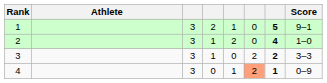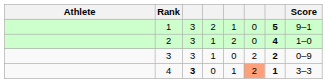columns swapped: (18, 12) <-> (107, 12)
(304, 56) 3–3 -> (304, 56) 0–9
(193, 71) normal -> (193, 71) bold
(304, 71) 0–9 -> (304, 71) 3–3
